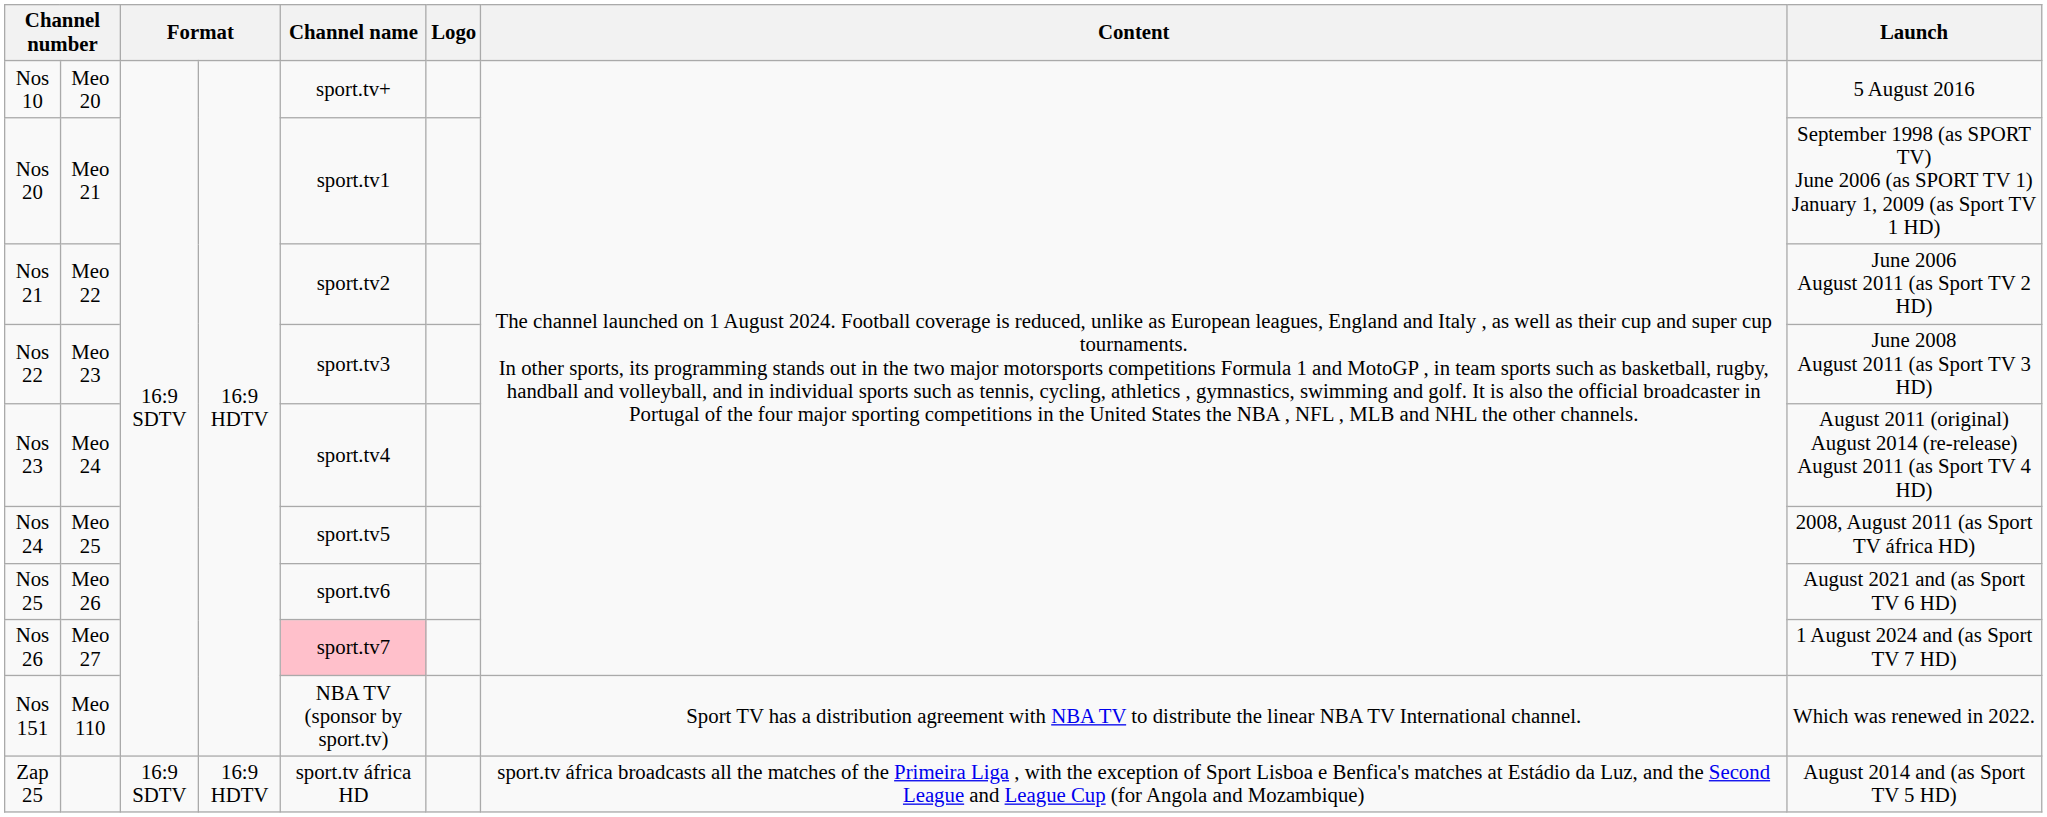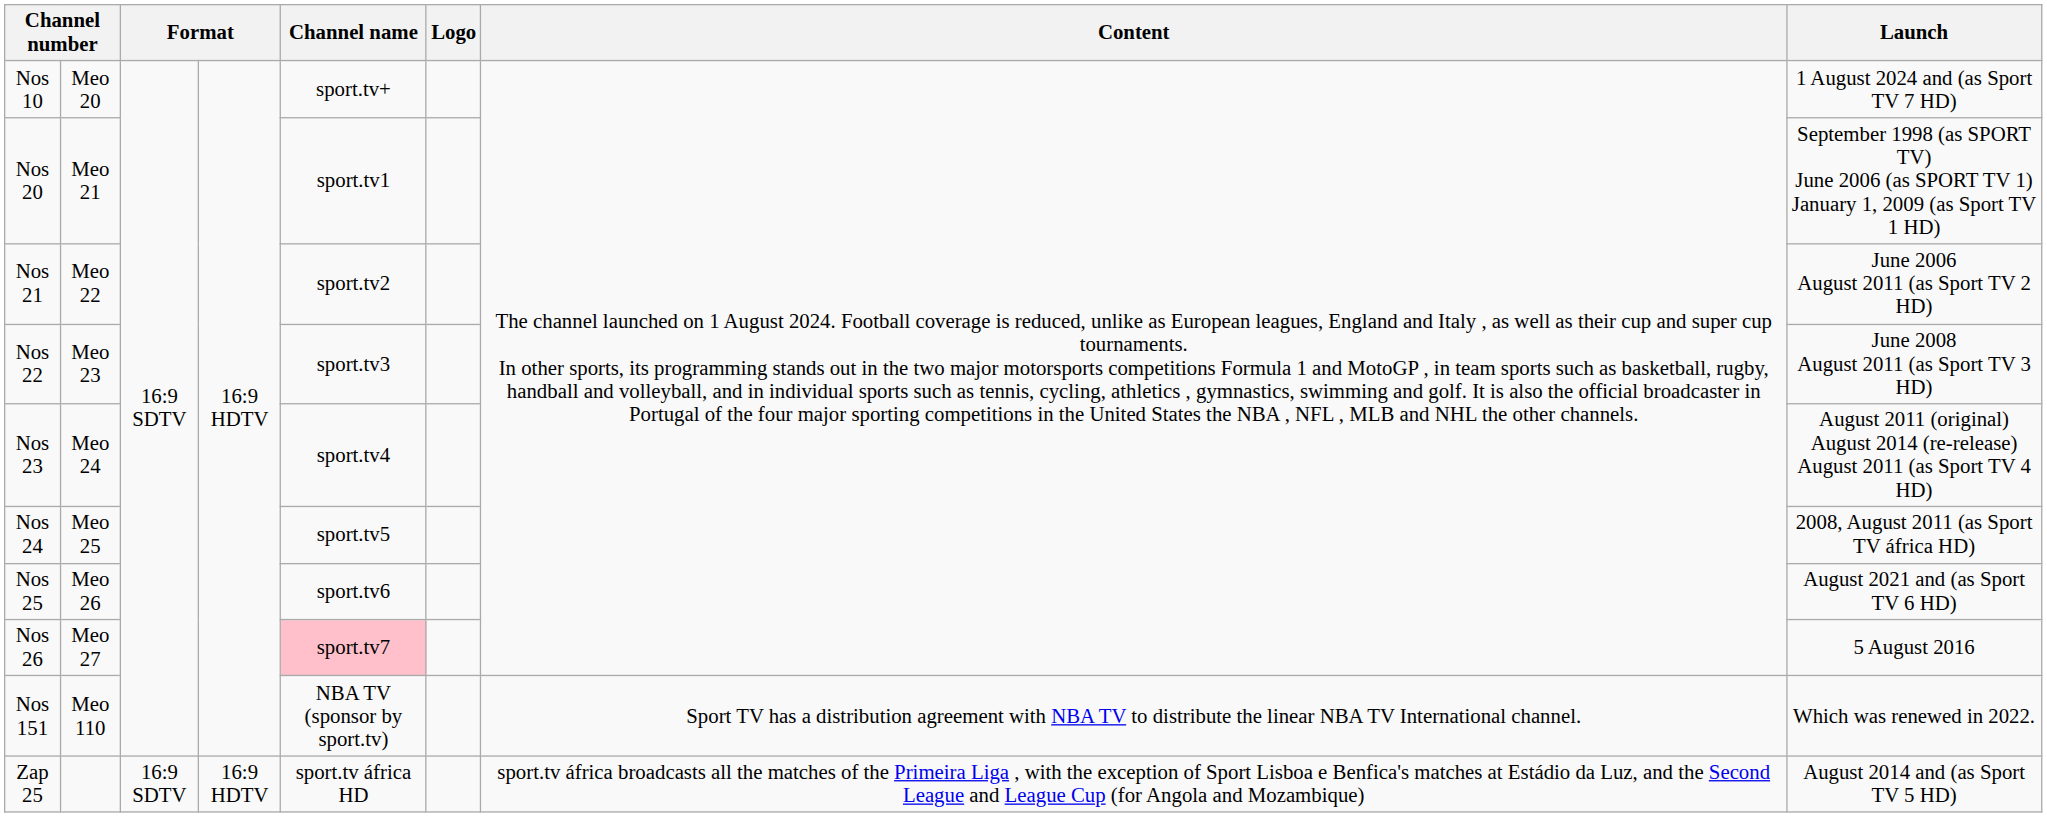(1914, 89) 5 August 2016 -> (1914, 89) 1 August 2024 and (as Sport TV 7 HD)
(1914, 647) 1 August 2024 and (as Sport TV 7 HD) -> (1914, 647) 5 August 2016
